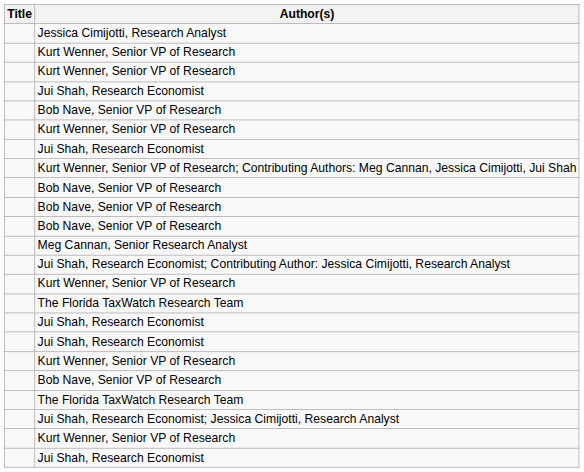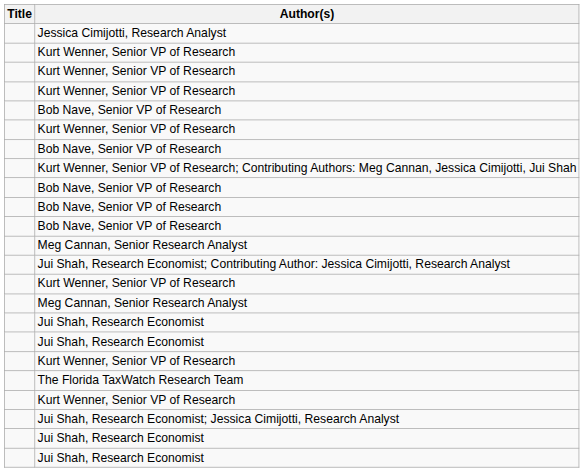(121, 91) Jui Shah, Research Economist -> (136, 91) Kurt Wenner, Senior VP of Research
(121, 149) Jui Shah, Research Economist -> (129, 149) Bob Nave, Senior VP of Research
(141, 303) The Florida TaxWatch Research Team -> (142, 303) Meg Cannan, Senior Research Analyst
(129, 380) Bob Nave, Senior VP of Research -> (141, 380) The Florida TaxWatch Research Team
(141, 399) The Florida TaxWatch Research Team -> (136, 399) Kurt Wenner, Senior VP of Research
(136, 438) Kurt Wenner, Senior VP of Research -> (121, 438) Jui Shah, Research Economist
